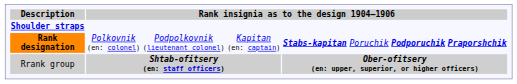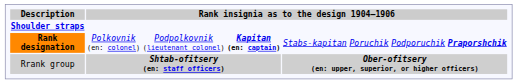(254, 43) normal -> (254, 43) bold
(315, 43) bold -> (315, 43) normal
(418, 43) bold -> (418, 43) normal
